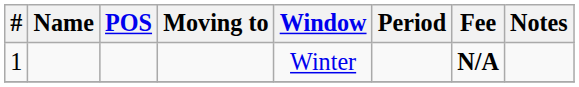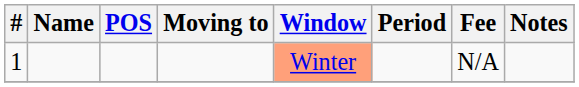(323, 61) no background -> (323, 61) lightsalmon background
(478, 61) bold -> (478, 61) normal
